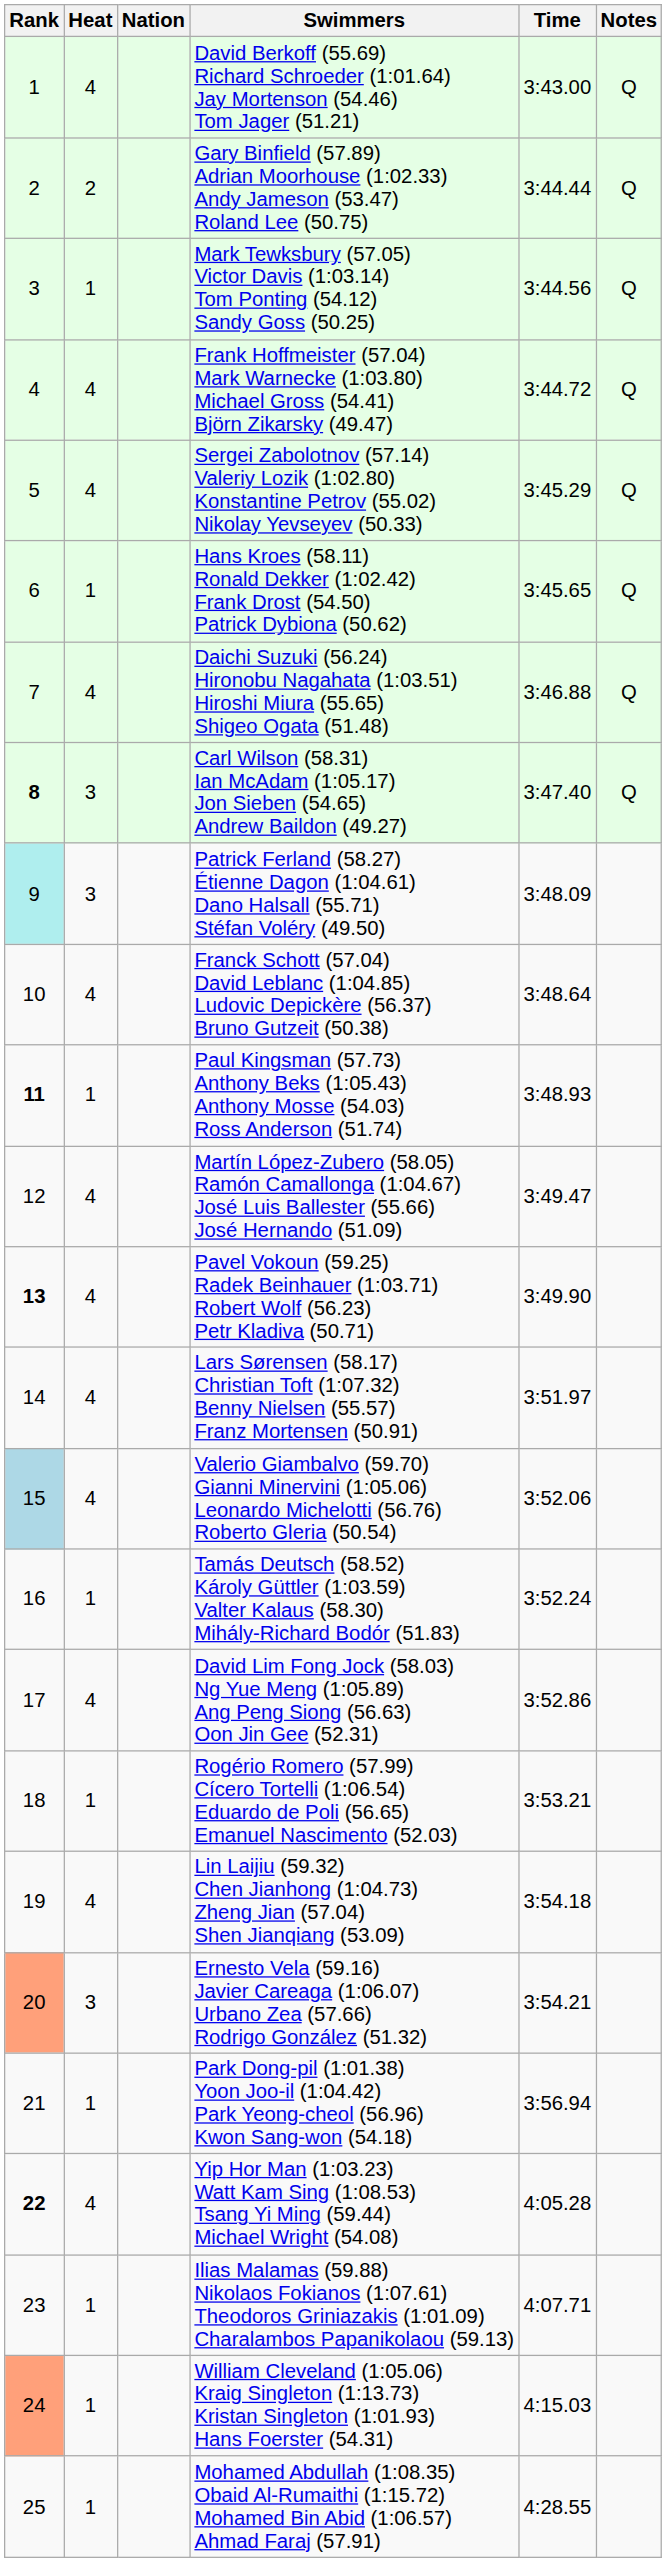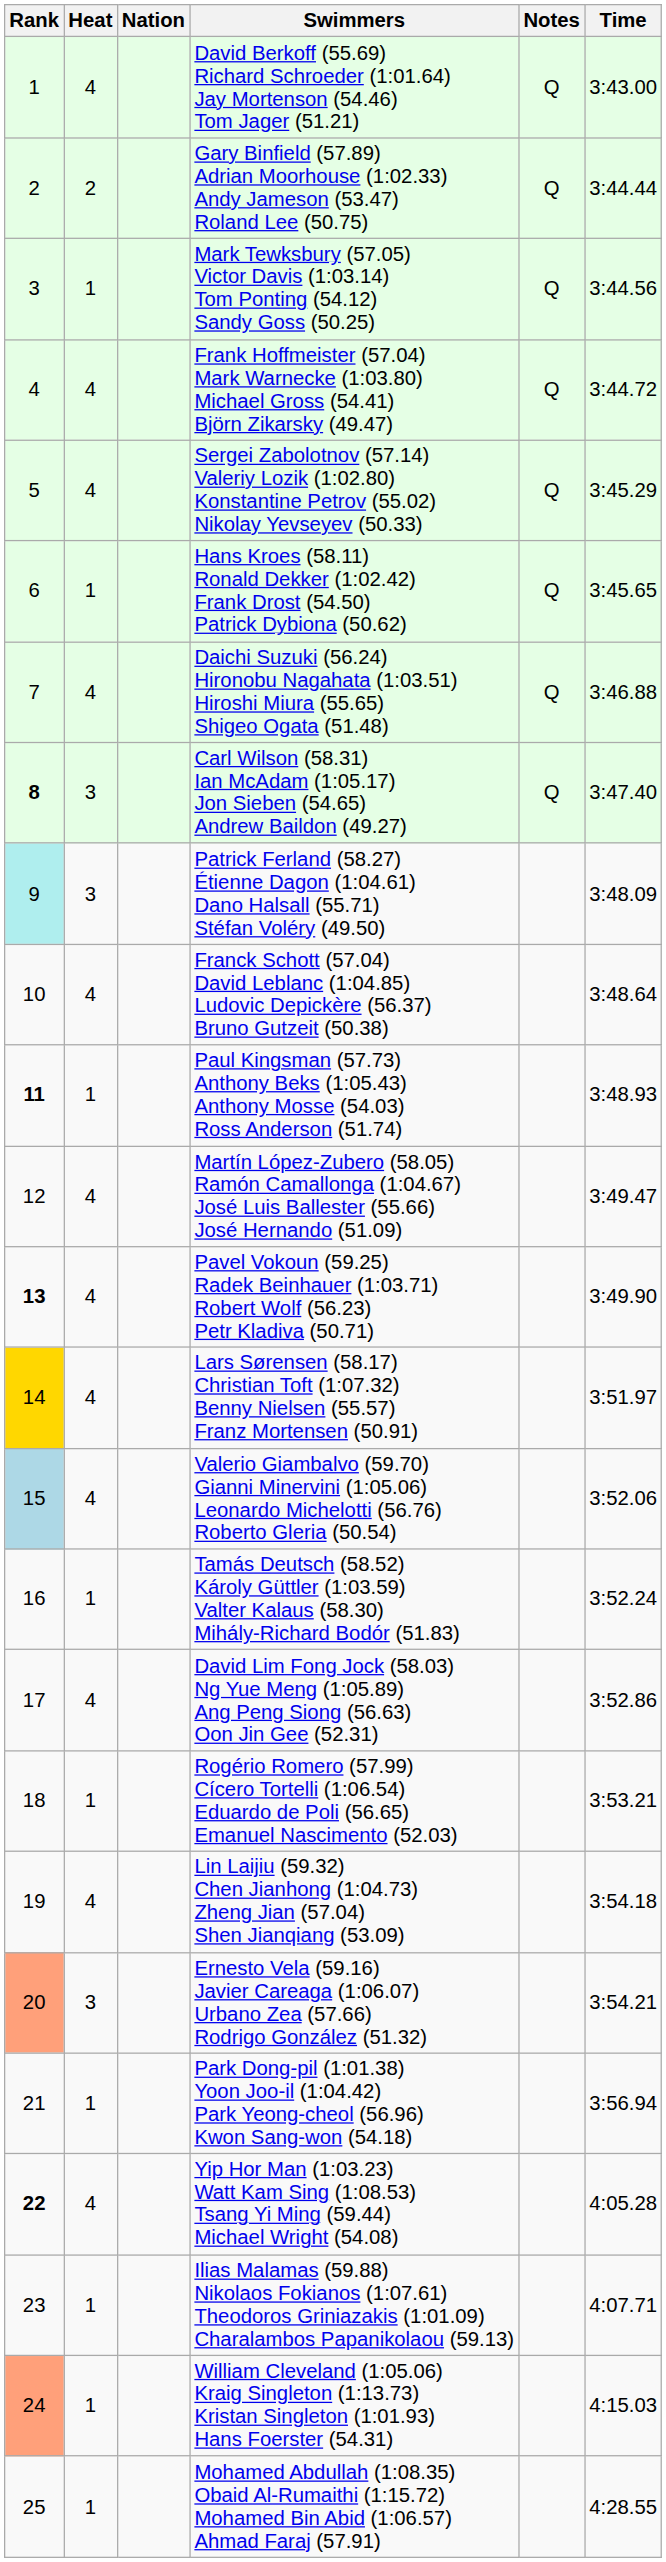columns swapped: (557, 20) <-> (629, 20)
(34, 1397) no background -> (34, 1397) gold background
